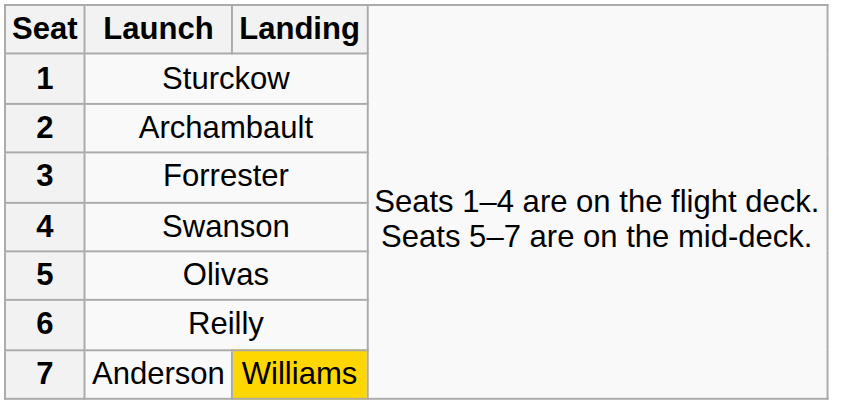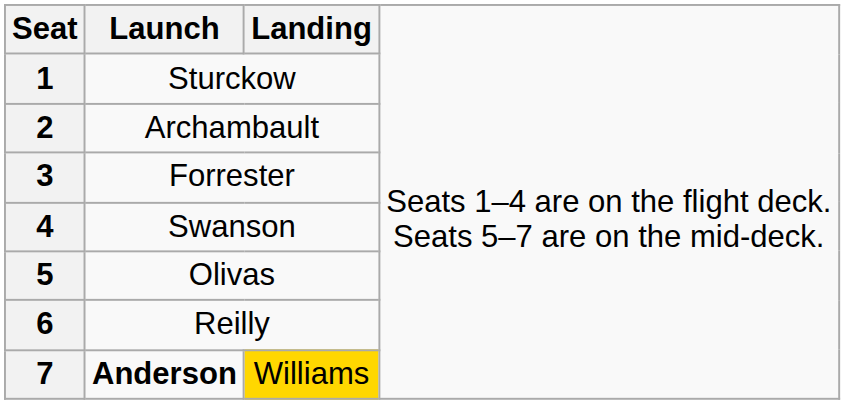(158, 373) normal -> (164, 373) bold
